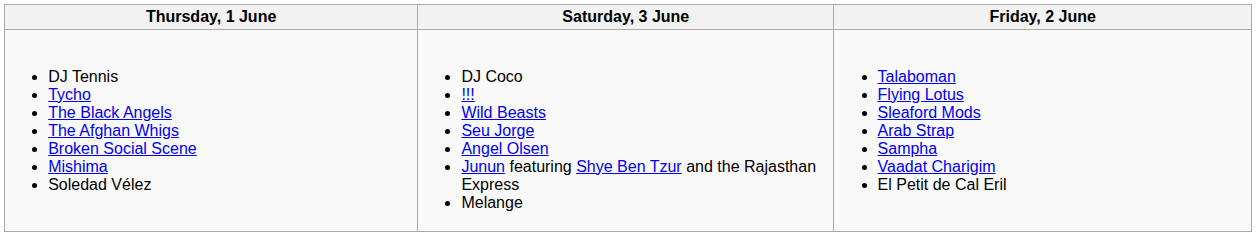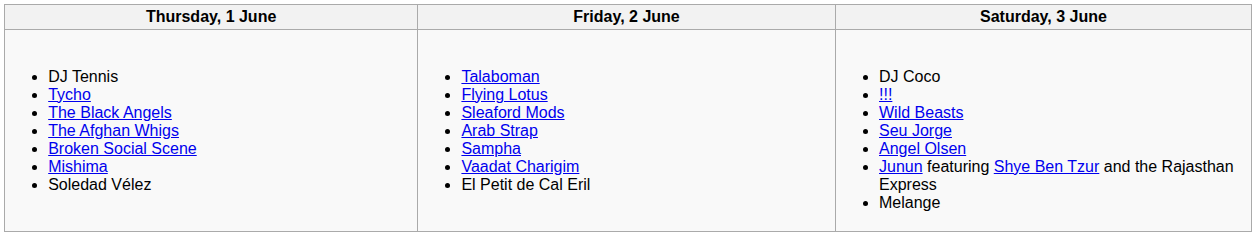columns swapped: (1043, 17) <-> (626, 17)
